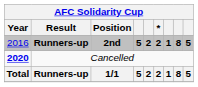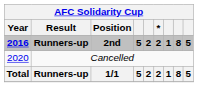(18, 43) normal -> (18, 43) bold
(18, 58) bold -> (18, 58) normal
